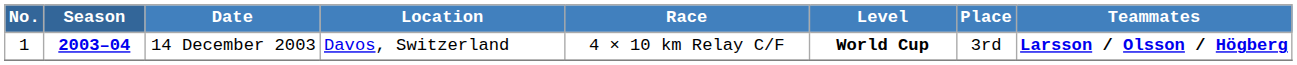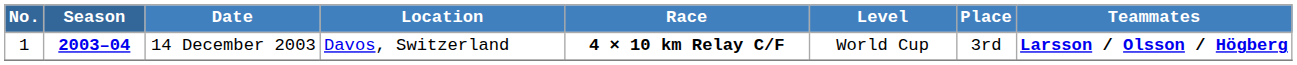(687, 47) normal -> (687, 47) bold
(883, 47) bold -> (883, 47) normal
